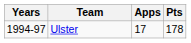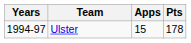(140, 29) 17 -> (140, 29) 15
